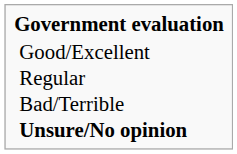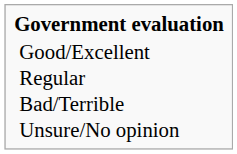(103, 130) bold -> (99, 130) normal
